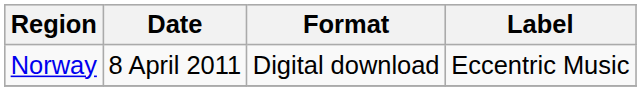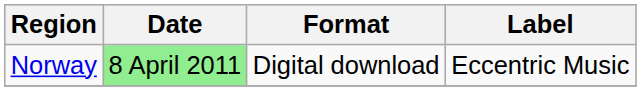(175, 65) no background -> (175, 65) lightgreen background
